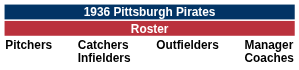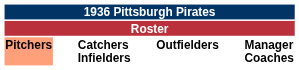(29, 45) no background -> (29, 45) lightsalmon background
